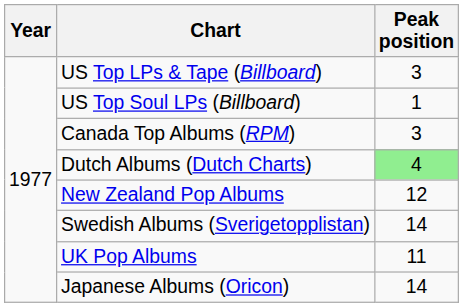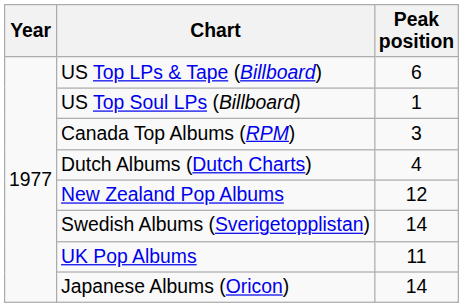(416, 72) 3 -> (416, 72) 6
(416, 164) lightgreen background -> (416, 164) no background
